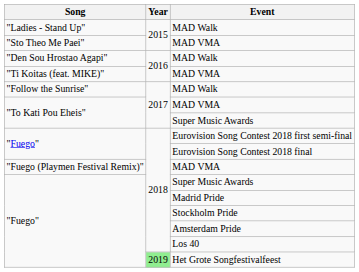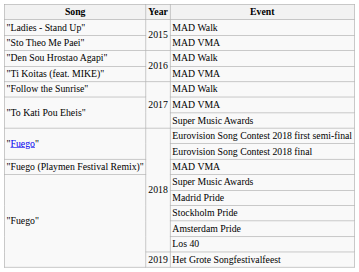(158, 259) lightgreen background -> (158, 259) no background
